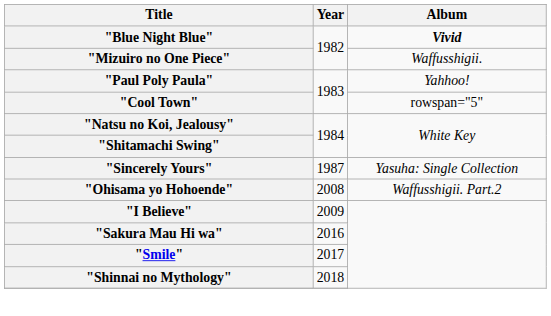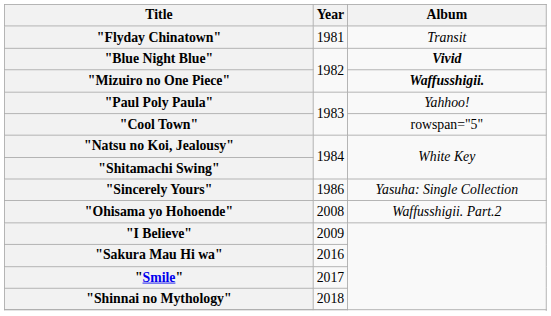+ row: (159, 37)
(447, 59) normal -> (447, 80) bold
(330, 168) 1987 -> (330, 189) 1986
